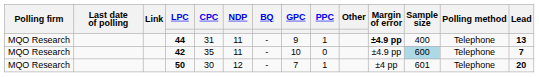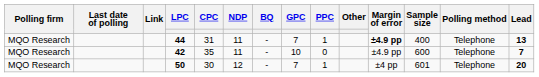(296, 40) 9 -> (296, 40) 7
(422, 53) lightblue background -> (422, 53) no background
